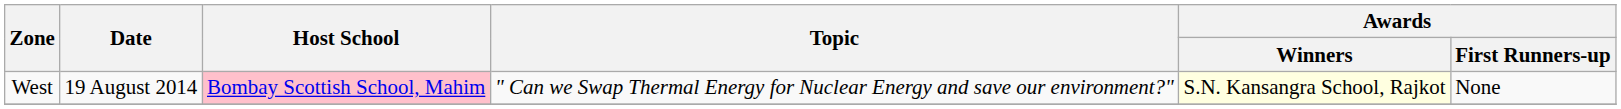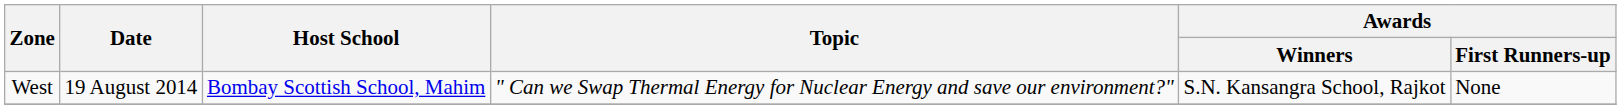(346, 87) pink background -> (346, 87) no background
(1315, 87) lightyellow background -> (1315, 87) no background
